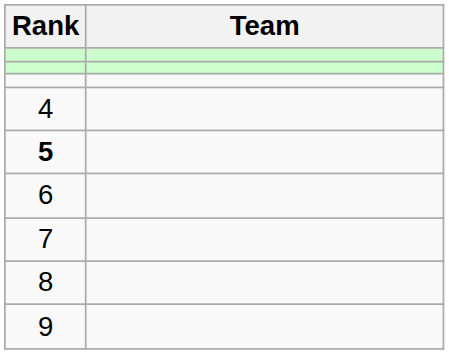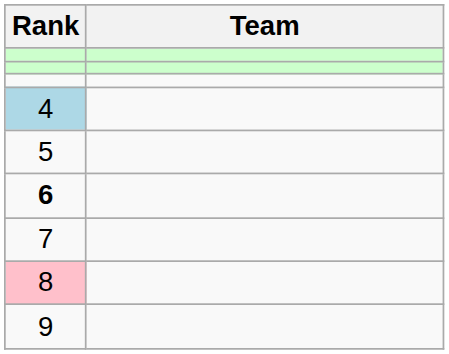(46, 108) no background -> (46, 108) lightblue background
(46, 151) bold -> (46, 151) normal
(46, 195) normal -> (46, 195) bold
(46, 282) no background -> (46, 282) pink background
